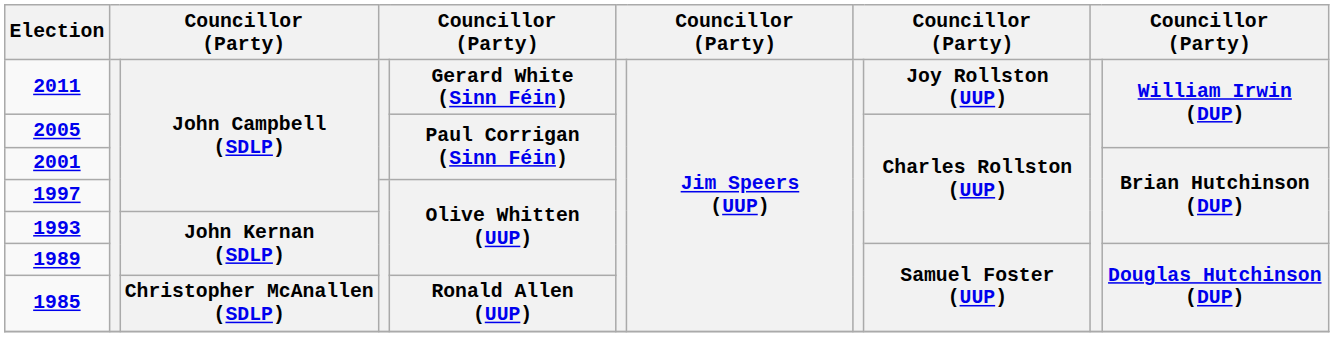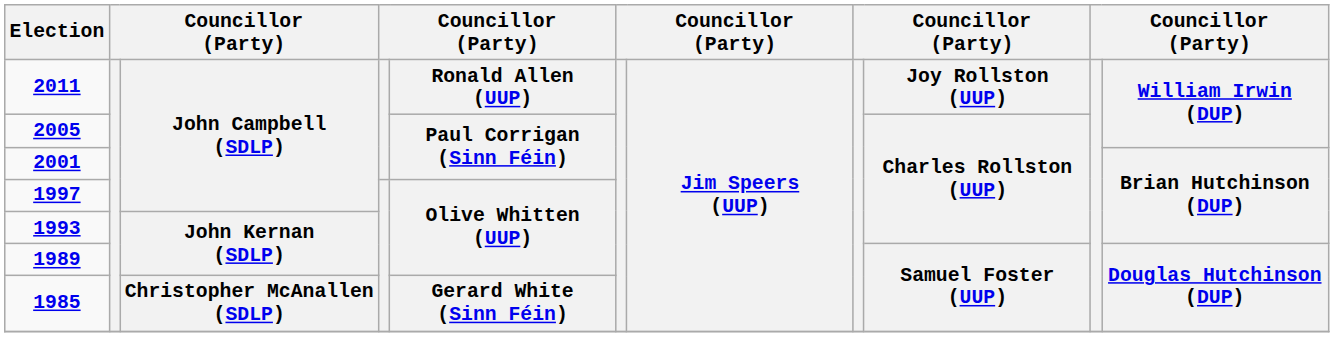(503, 87) Gerard White (Sinn Féin) -> (503, 87) Ronald Allen (UUP)
(503, 303) Ronald Allen (UUP) -> (503, 303) Gerard White (Sinn Féin)
